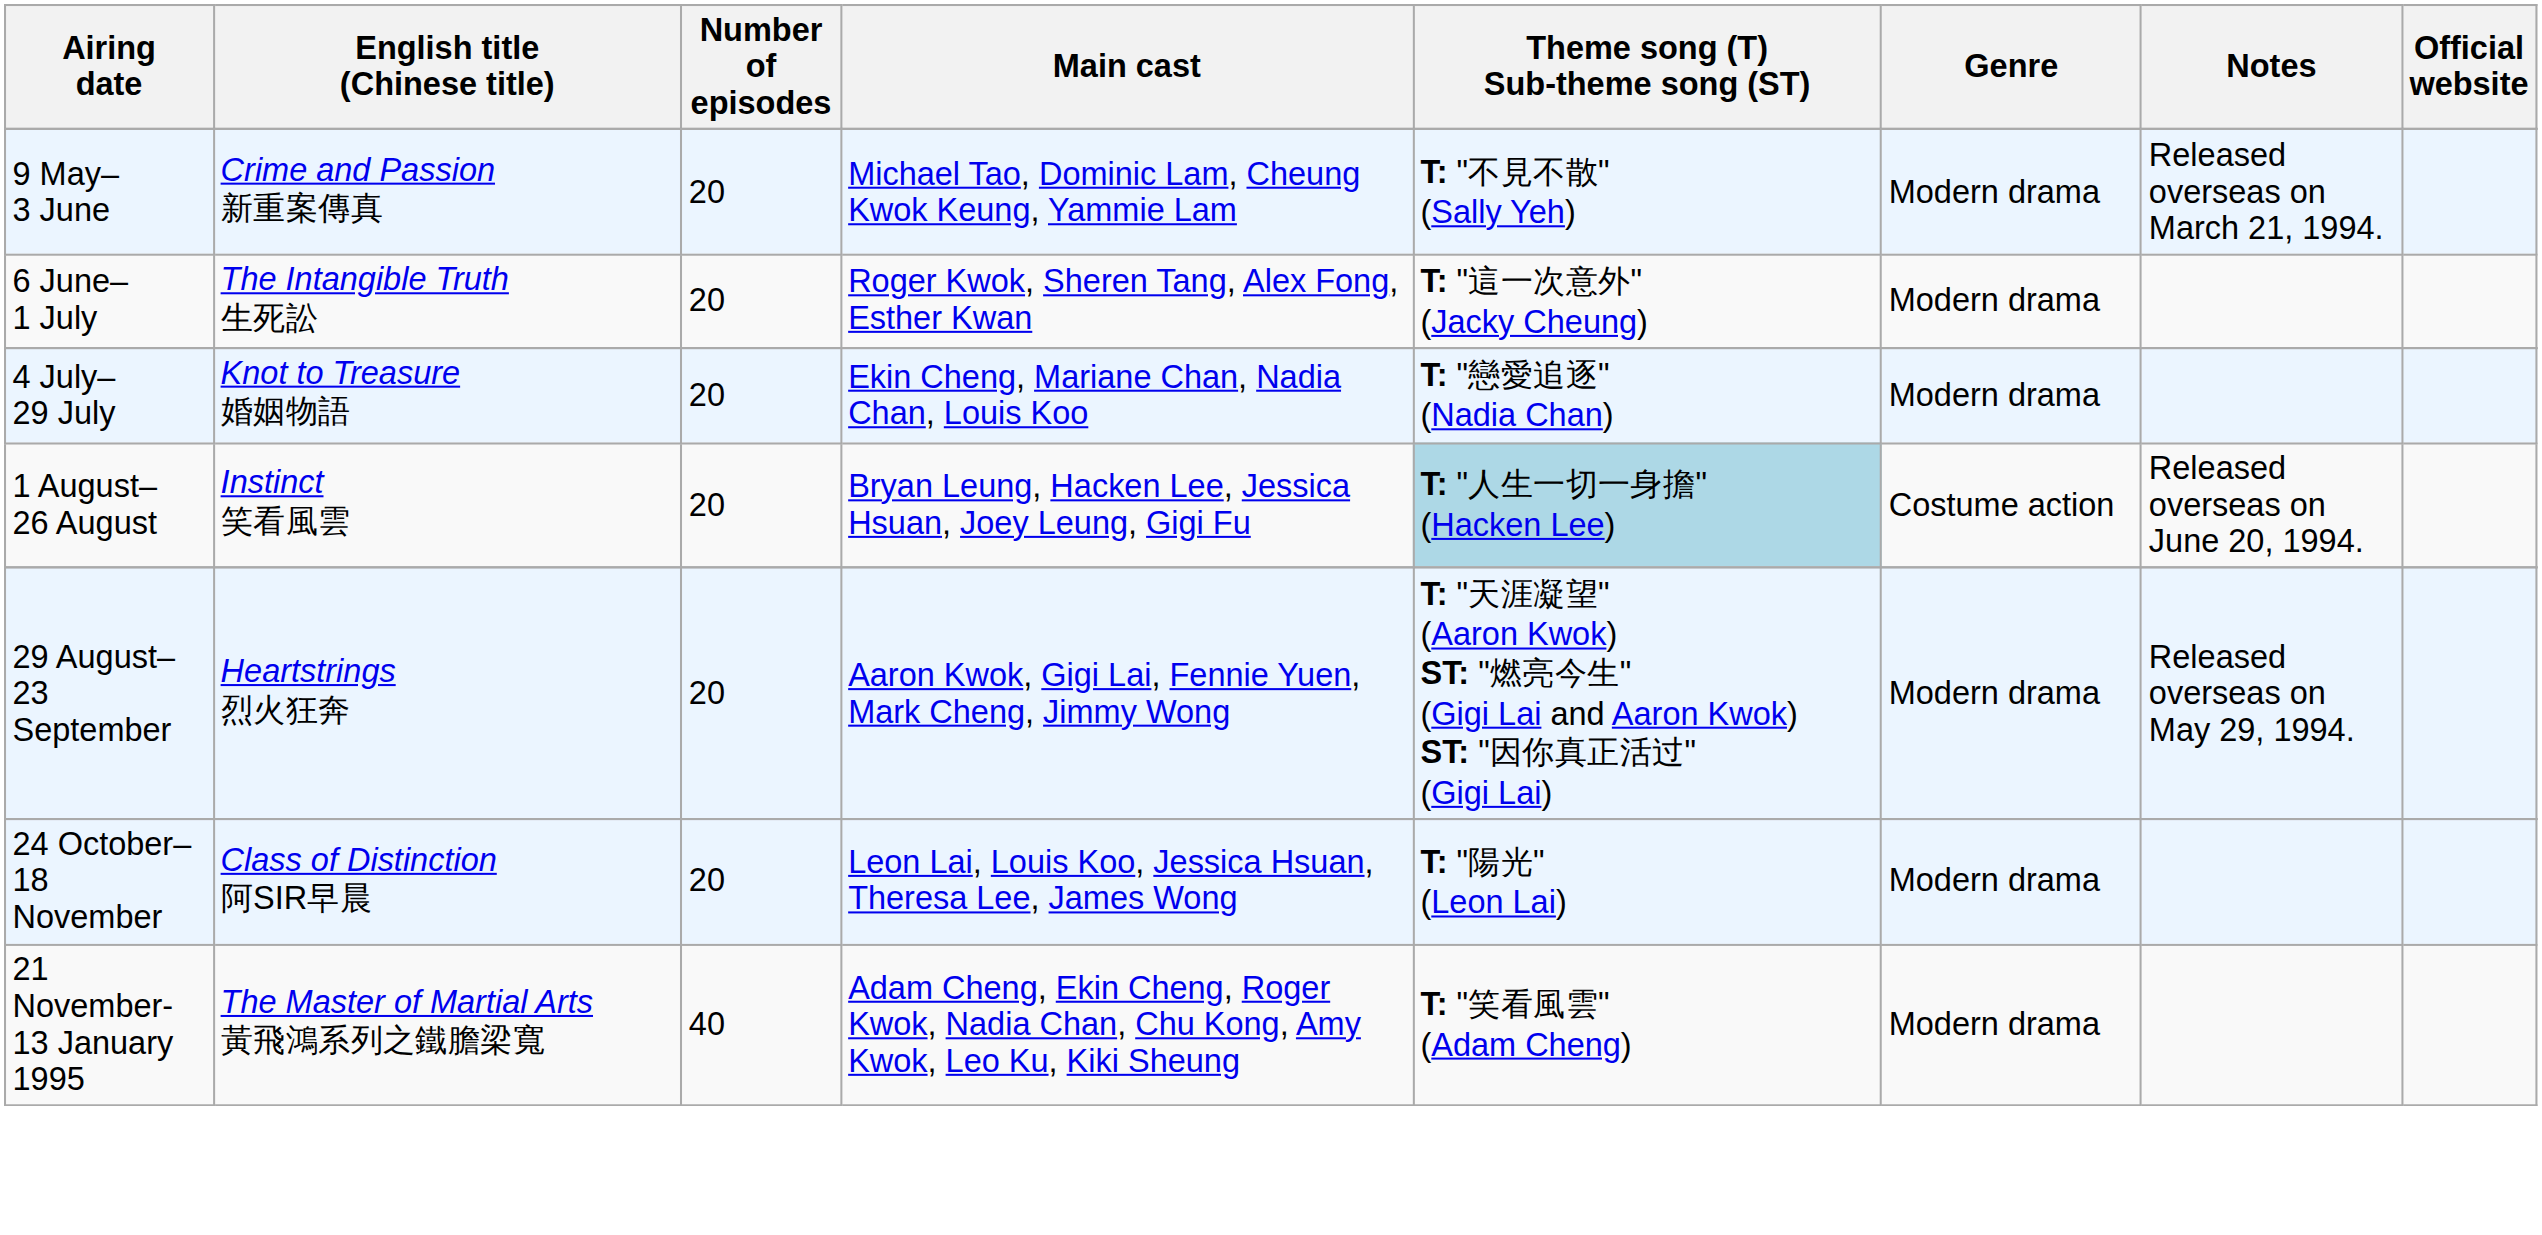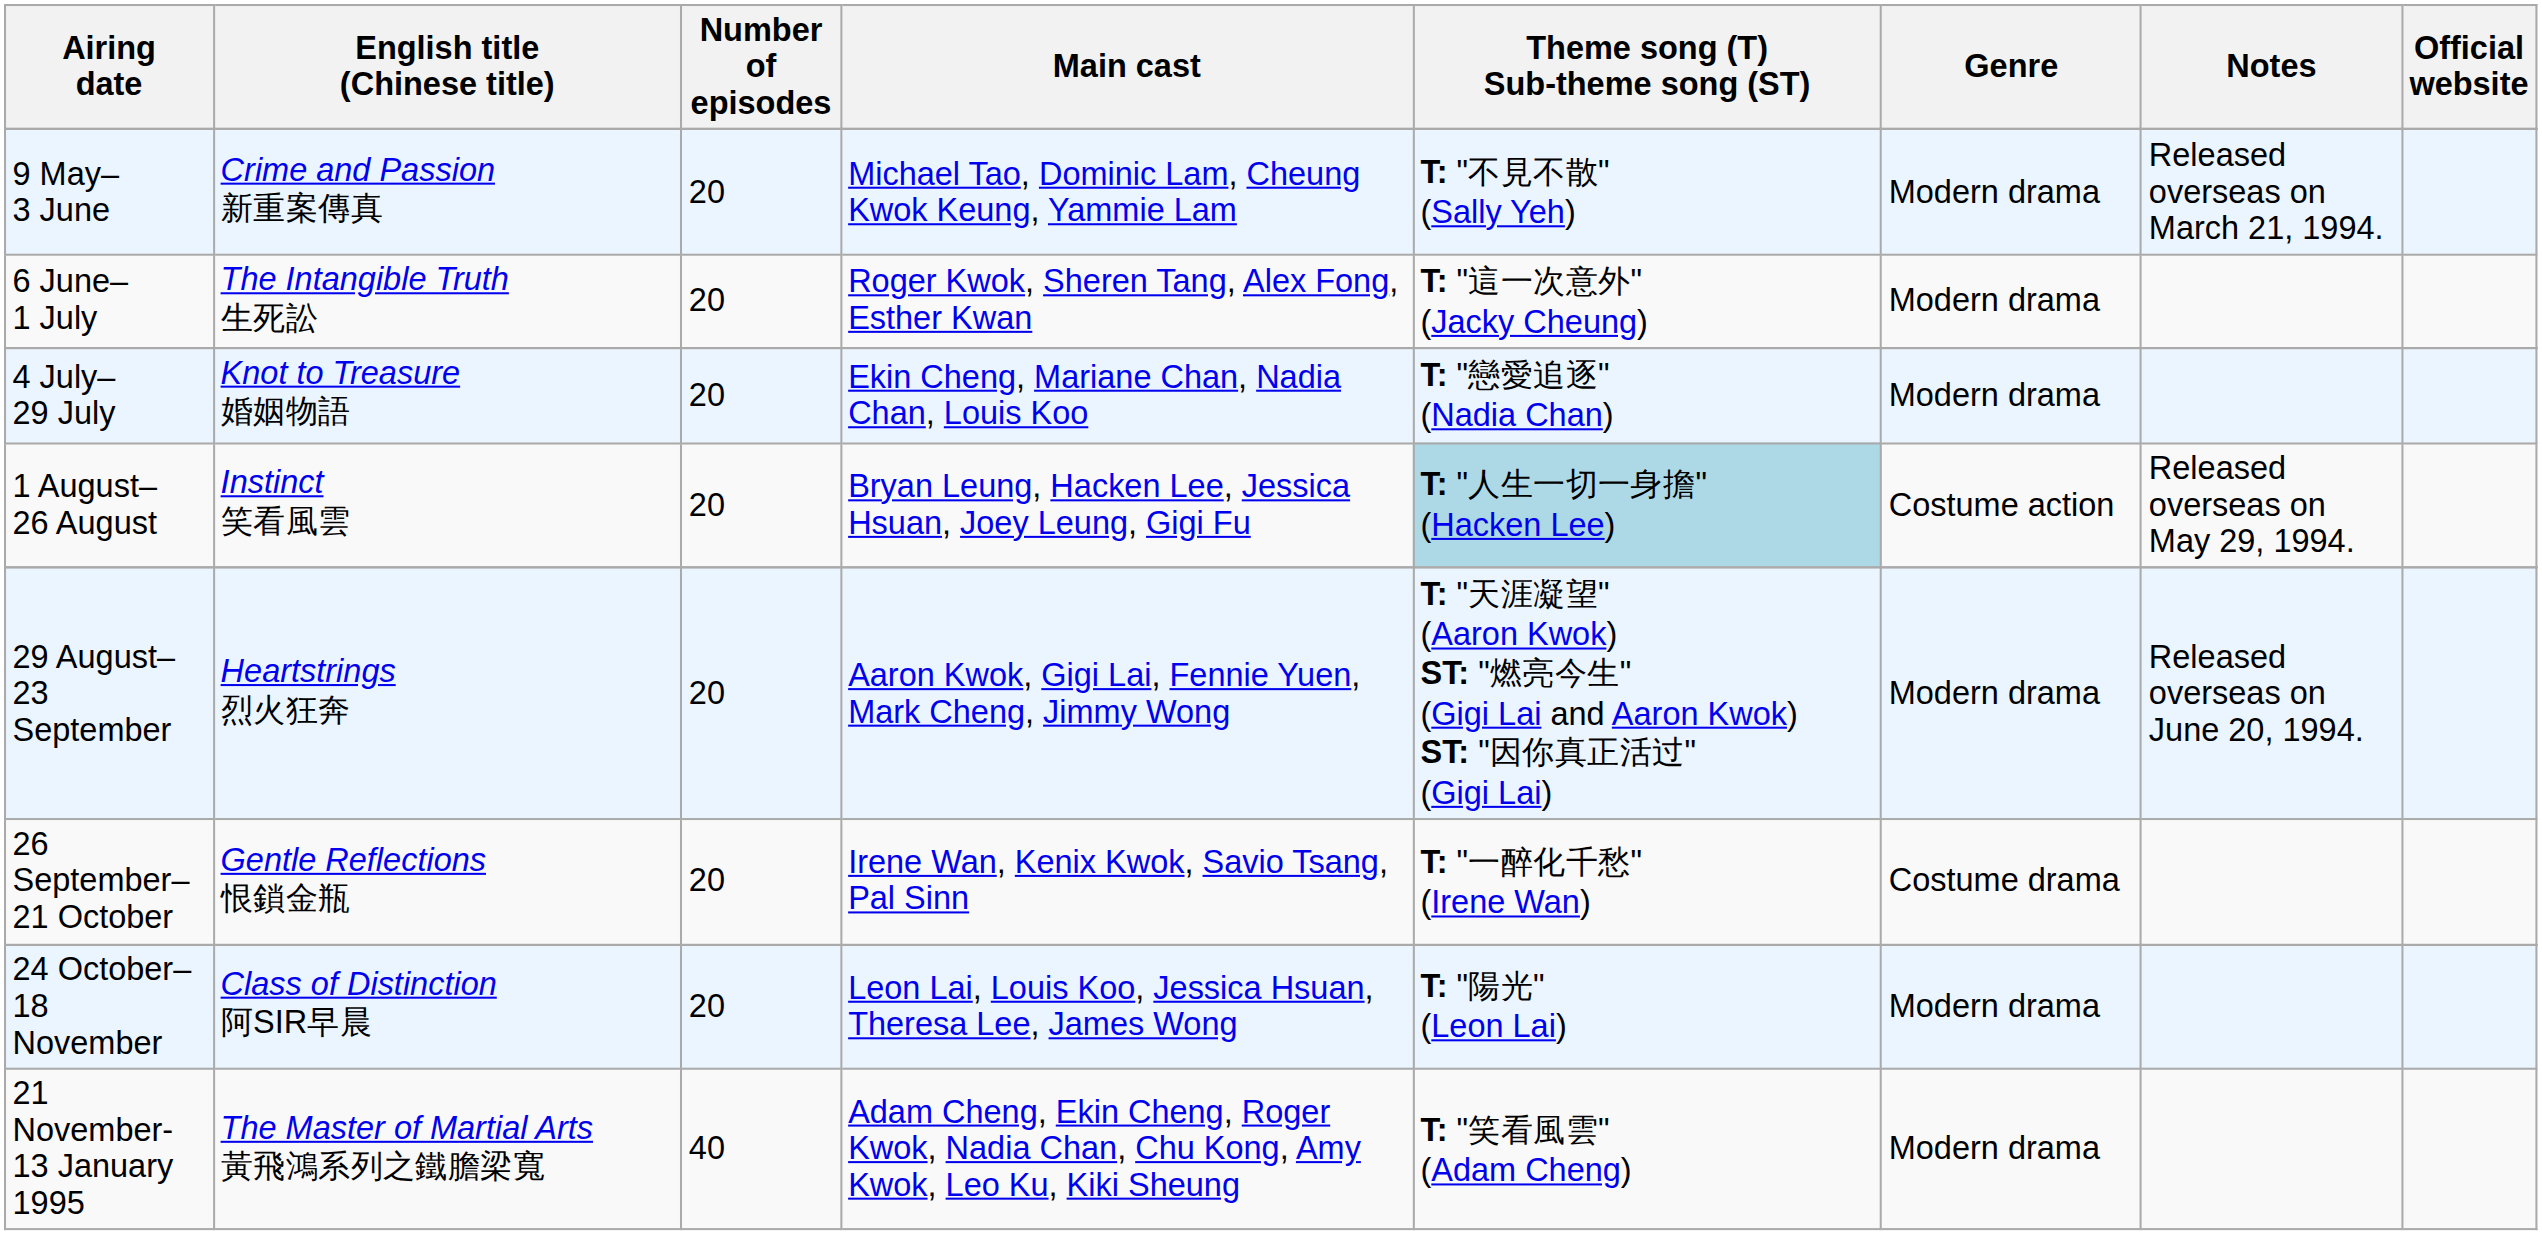(2256, 504) Released overseas on June 20, 1994. -> (2252, 504) Released overseas on May 29, 1994.
(2252, 692) Released overseas on May 29, 1994. -> (2256, 692) Released overseas on June 20, 1994.
+ row: (101, 881)
